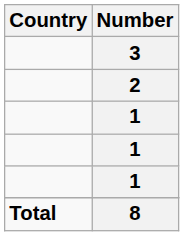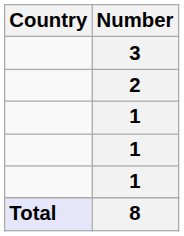(33, 213) no background -> (33, 213) lavender background
